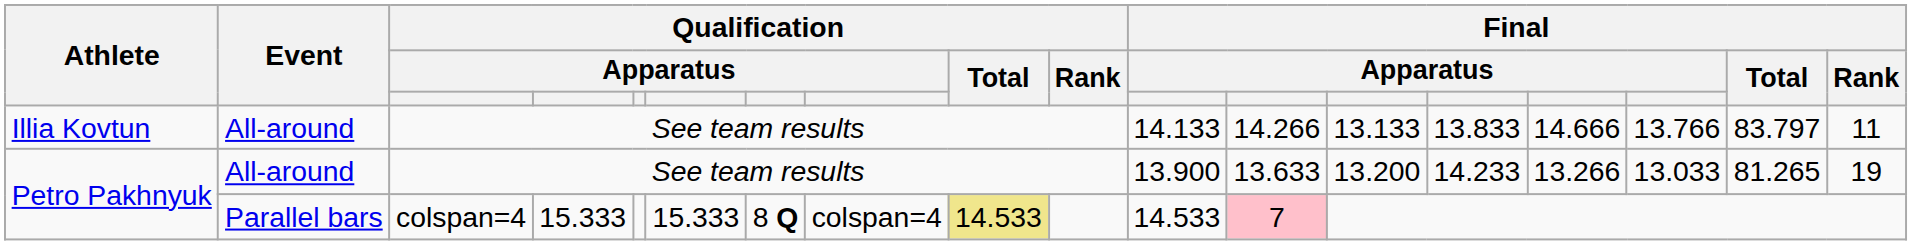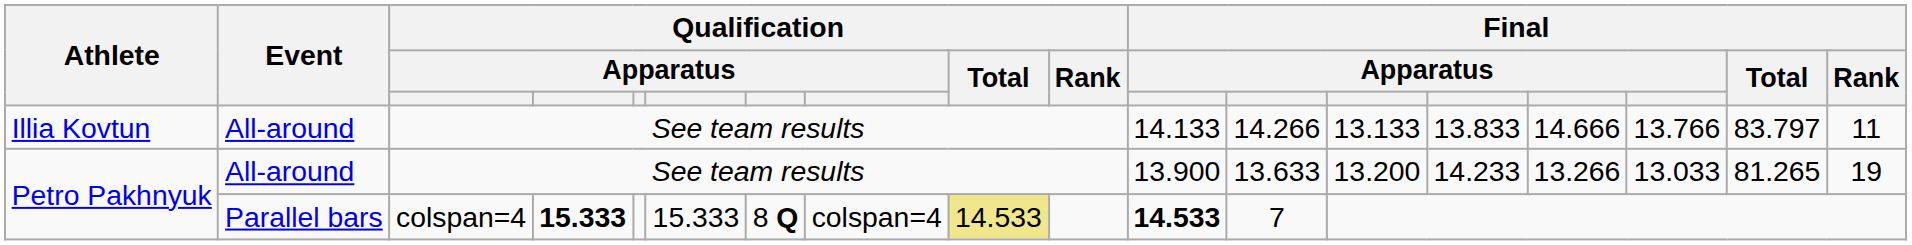(583, 217) normal -> (583, 217) bold
(1177, 217) normal -> (1177, 217) bold
(1277, 217) pink background -> (1277, 217) no background
